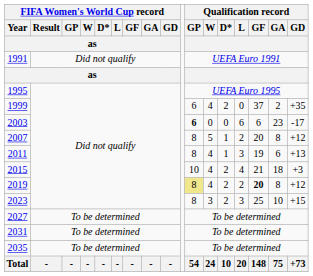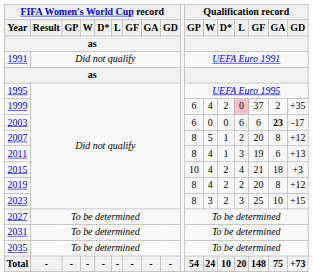(241, 106) no background -> (241, 106) pink background
(194, 122) bold -> (194, 122) normal
(278, 122) normal -> (278, 122) bold
(194, 185) khaki background -> (194, 185) no background
(258, 185) bold -> (258, 185) normal
